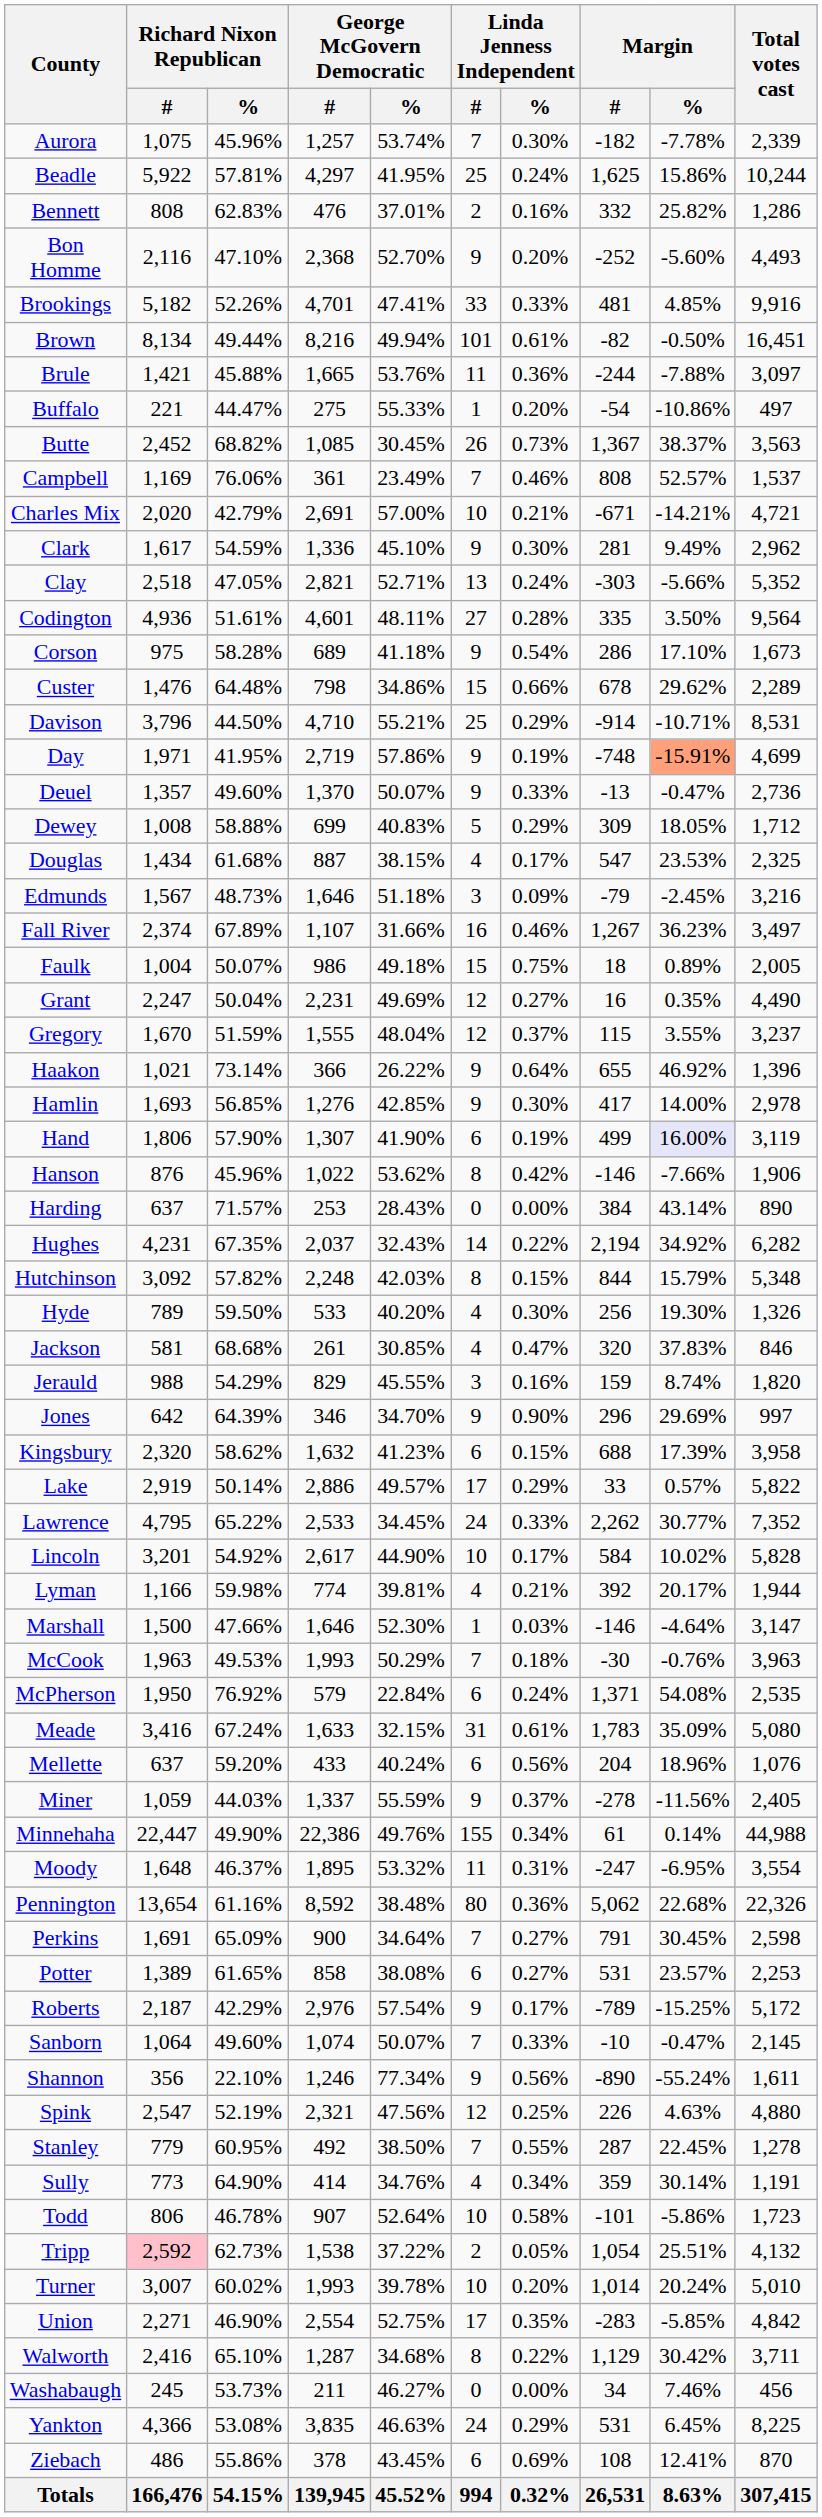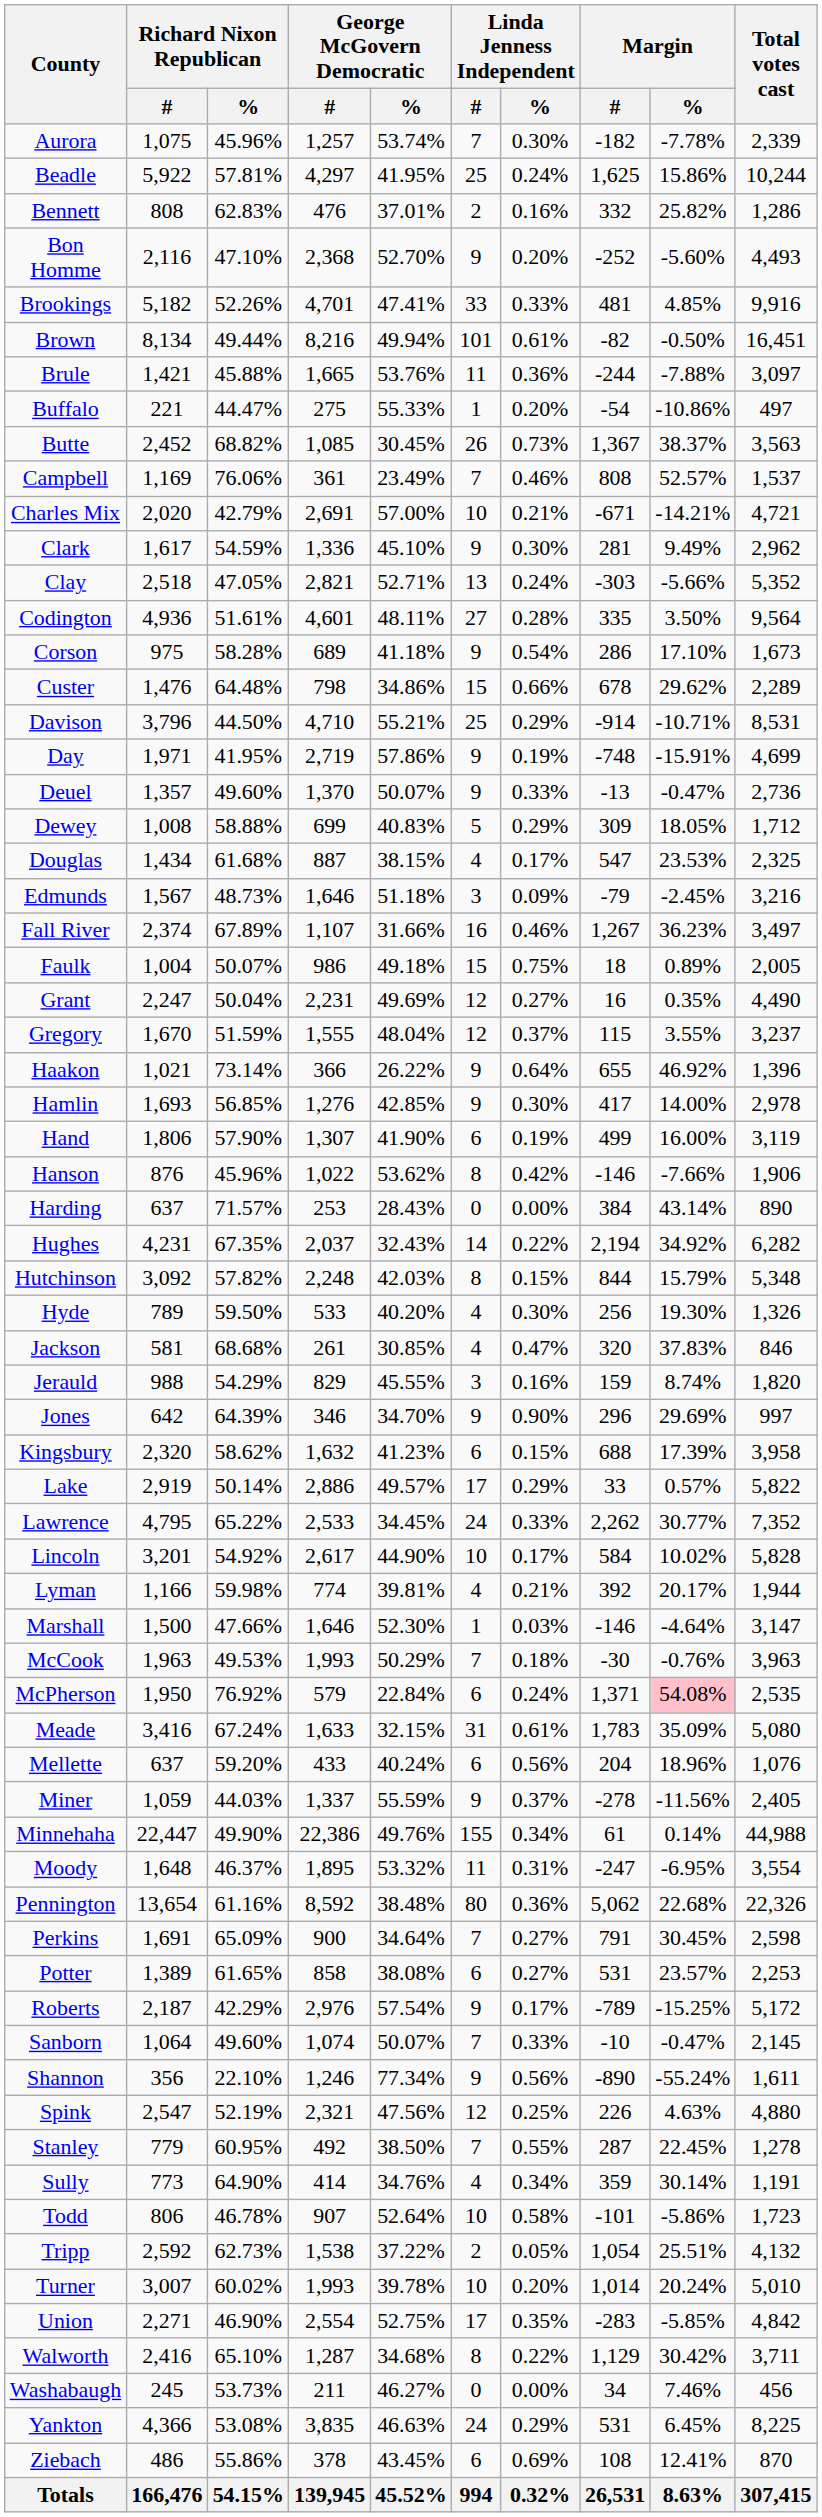(693, 756) lightsalmon background -> (693, 756) no background
(693, 1138) lavender background -> (693, 1138) no background
(693, 1694) no background -> (693, 1694) pink background
(167, 2251) pink background -> (167, 2251) no background
